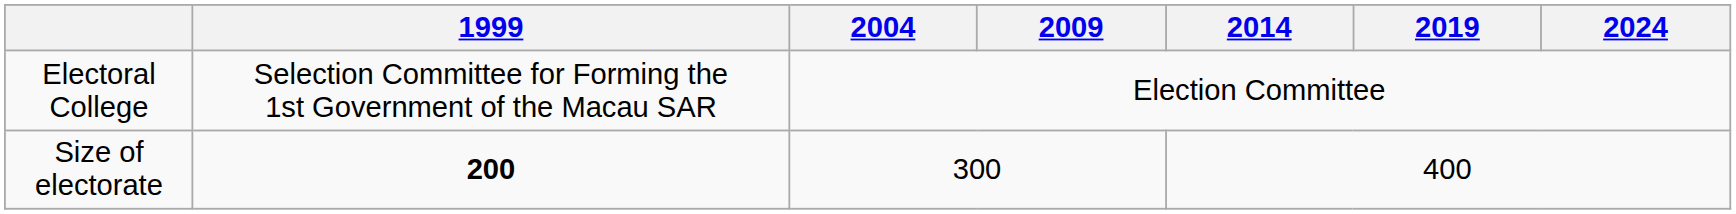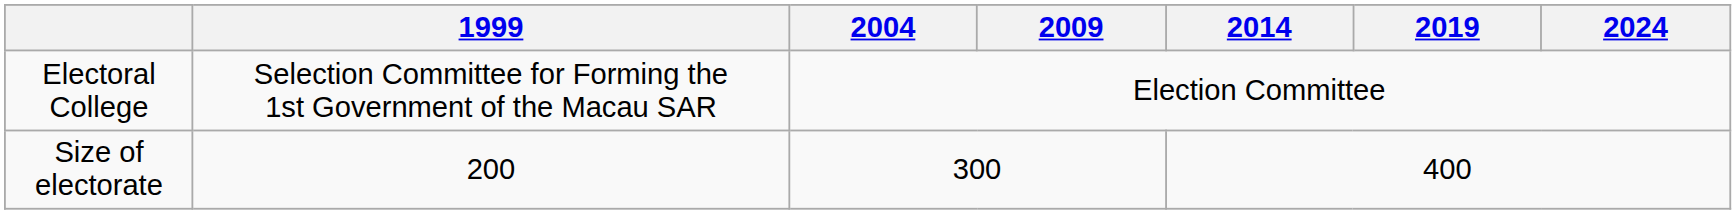(491, 169) bold -> (491, 169) normal
